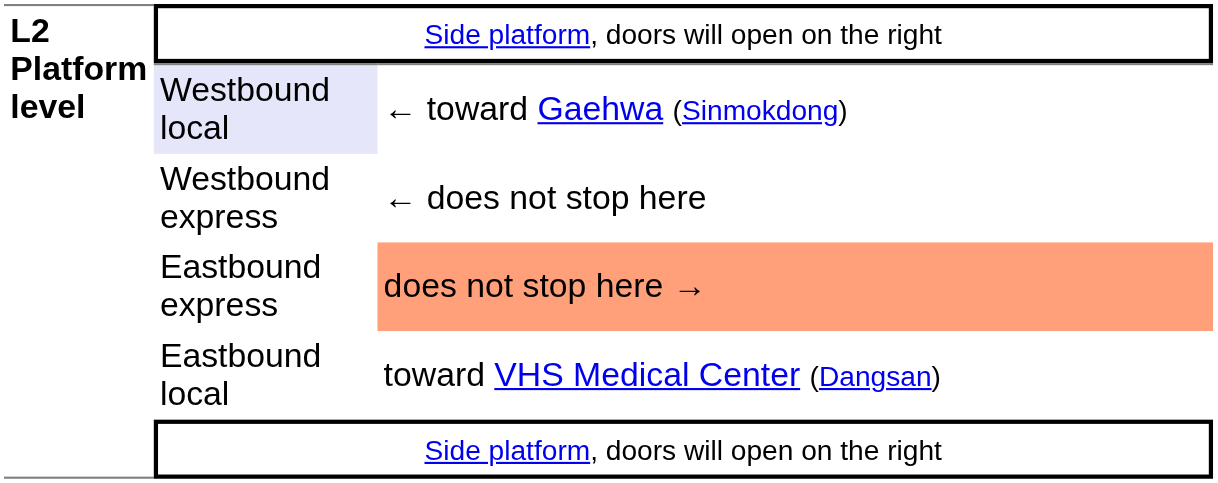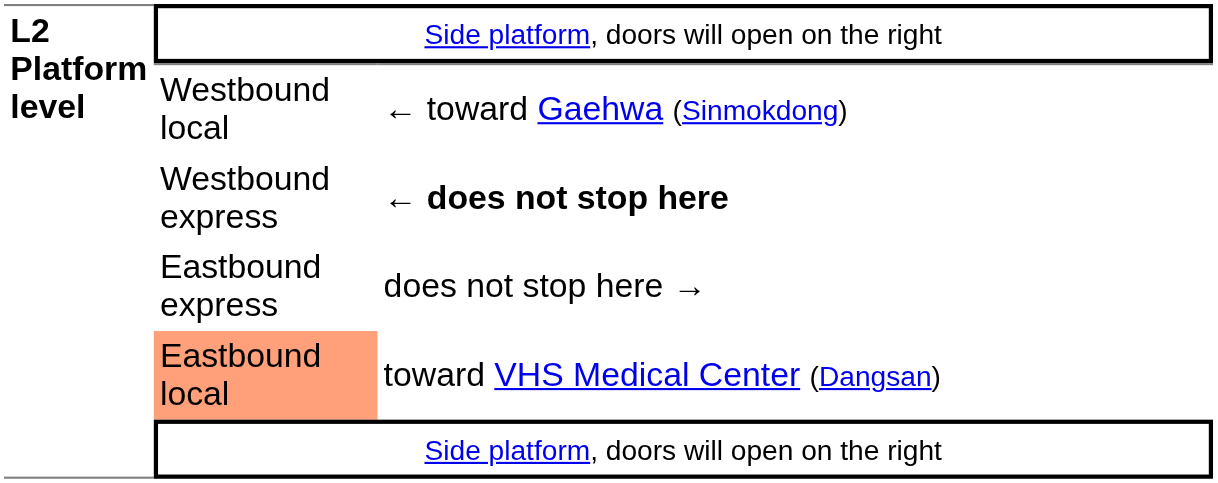(245, 108) lavender background -> (245, 108) no background
(545, 197) normal -> (556, 197) bold
(545, 286) lightsalmon background -> (545, 286) no background
(241, 374) no background -> (241, 374) lightsalmon background
